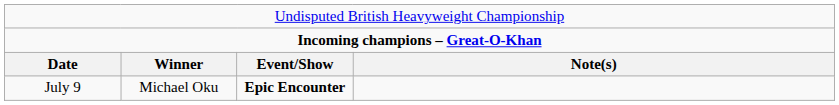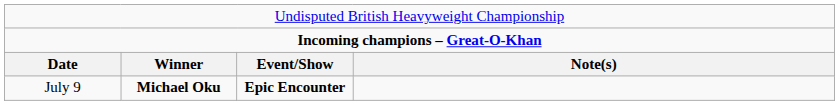(179, 87) normal -> (179, 87) bold
